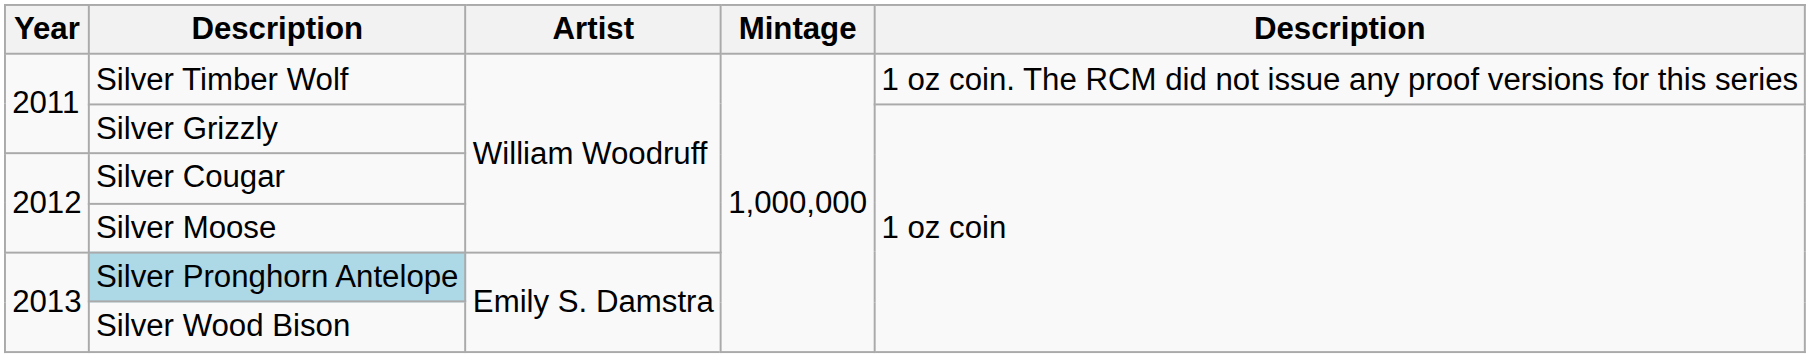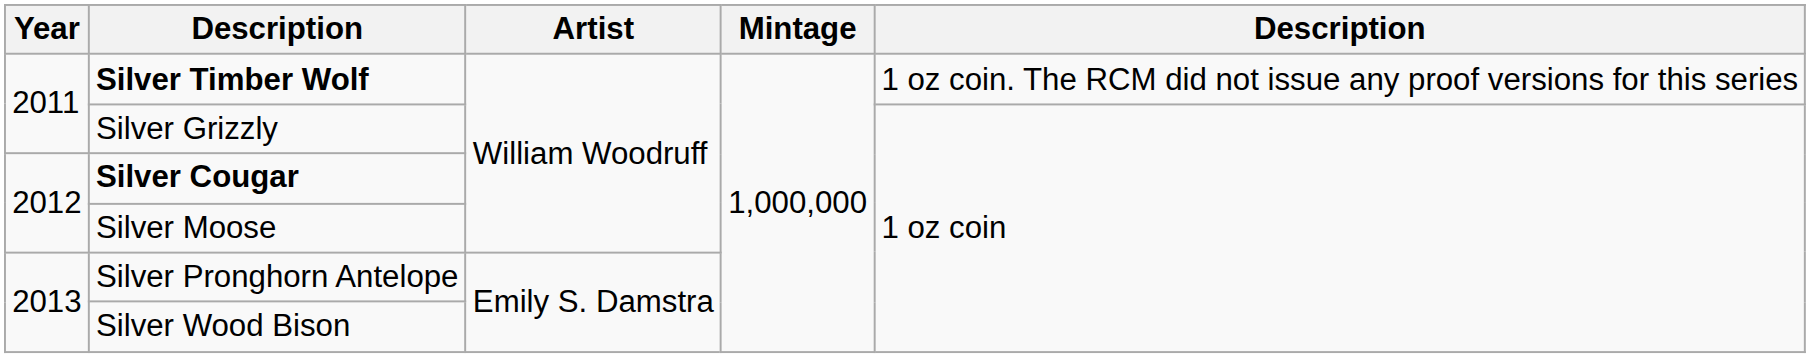(222, 78) normal -> (232, 78) bold
(190, 177) normal -> (197, 177) bold
(277, 276) lightblue background -> (277, 276) no background
